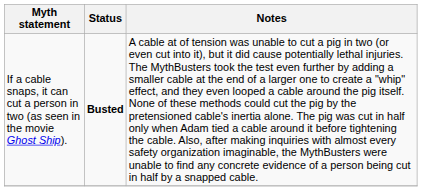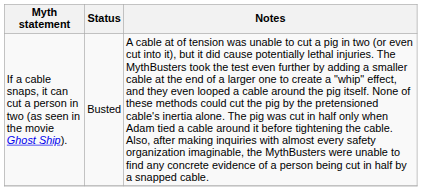(105, 109) bold -> (104, 109) normal
